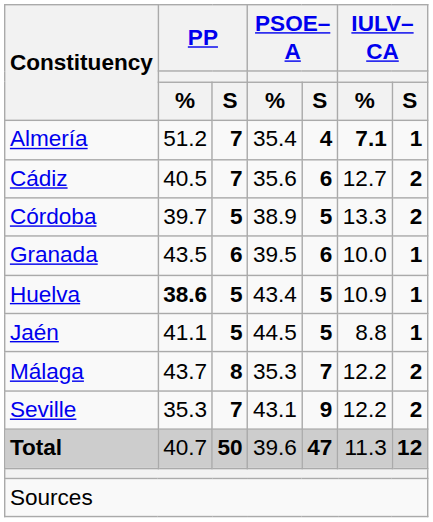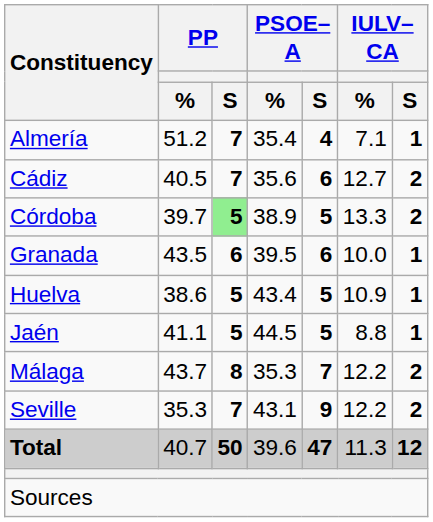(371, 139) bold -> (371, 139) normal
(236, 216) no background -> (236, 216) lightgreen background
(185, 293) bold -> (185, 293) normal
